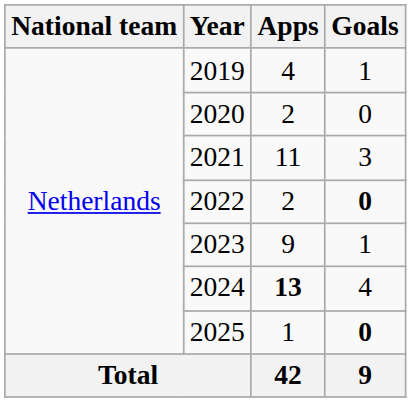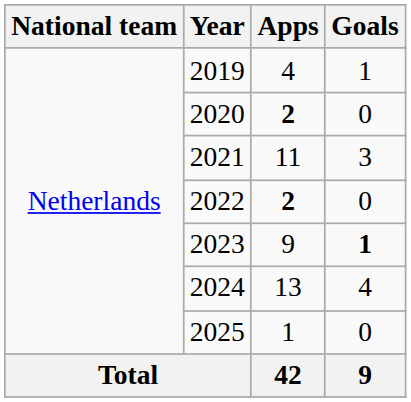(288, 113) normal -> (288, 113) bold
(288, 200) normal -> (288, 200) bold
(365, 200) bold -> (365, 200) normal
(365, 244) normal -> (365, 244) bold
(288, 288) bold -> (288, 288) normal
(365, 331) bold -> (365, 331) normal
